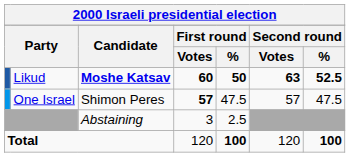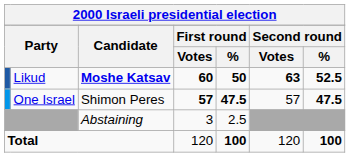(234, 99) normal -> (234, 99) bold
(329, 99) normal -> (329, 99) bold
